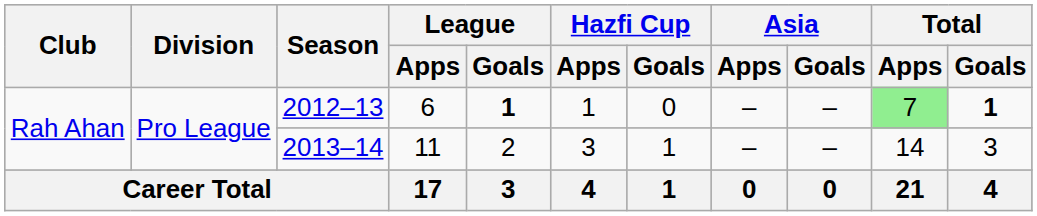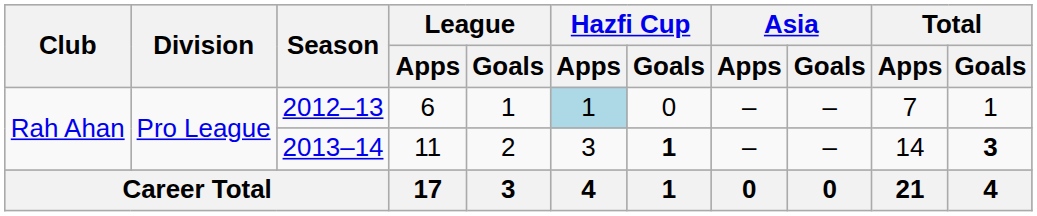(508, 107) bold -> (508, 107) normal
(589, 107) no background -> (589, 107) lightblue background
(910, 107) lightgreen background -> (910, 107) no background
(990, 107) bold -> (990, 107) normal
(669, 148) normal -> (669, 148) bold
(990, 148) normal -> (990, 148) bold
